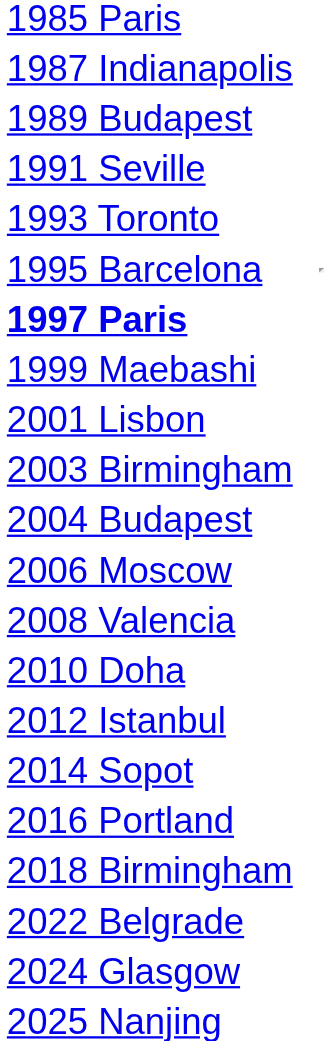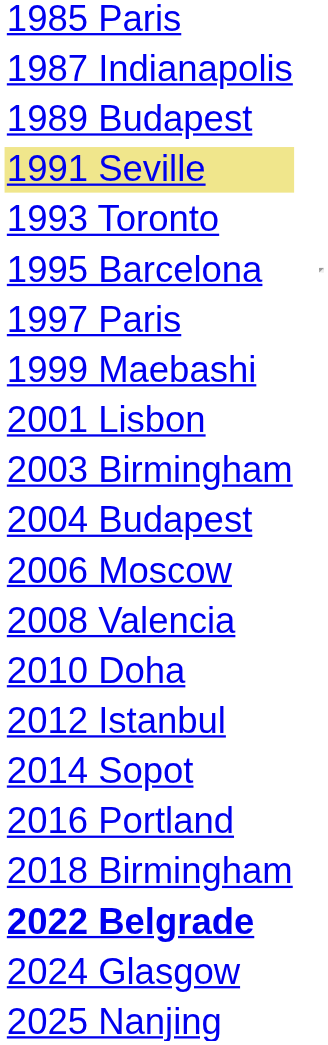(106, 169) no background -> (106, 169) khaki background
(97, 319) bold -> (94, 319) normal
(126, 921) normal -> (131, 921) bold
